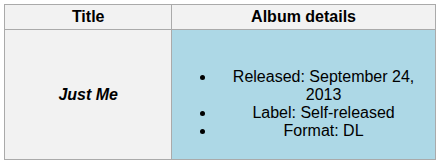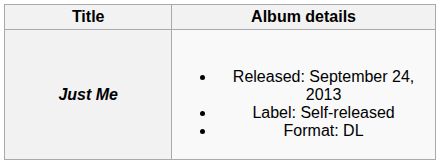(304, 104) lightblue background -> (304, 104) no background
